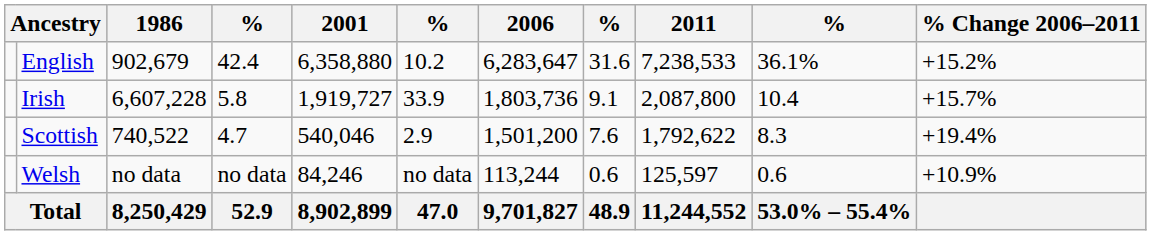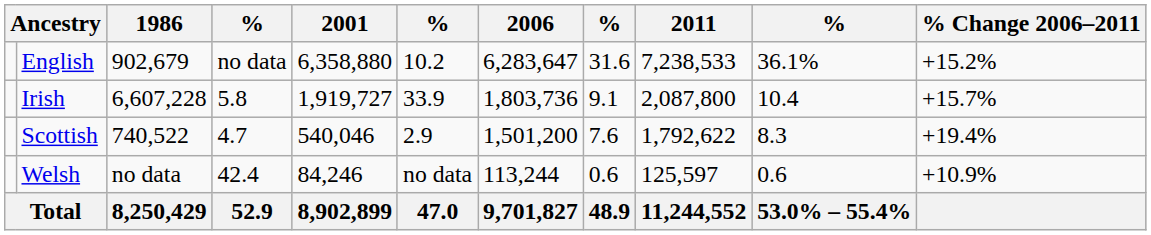(238, 60) 42.4 -> (252, 60) no data
(252, 173) no data -> (238, 173) 42.4
